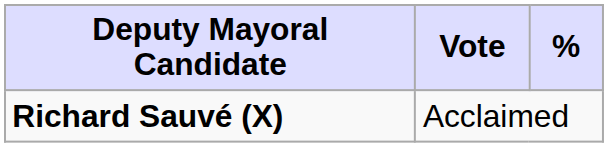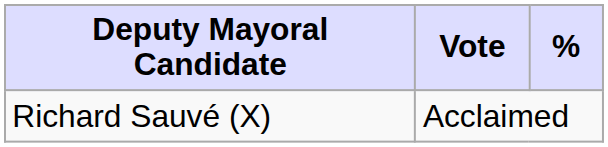(148, 115) bold -> (142, 115) normal
